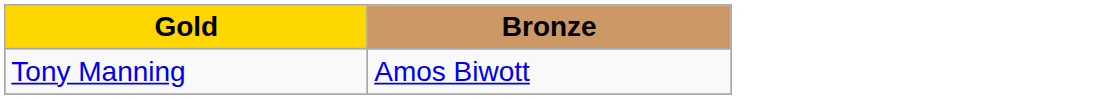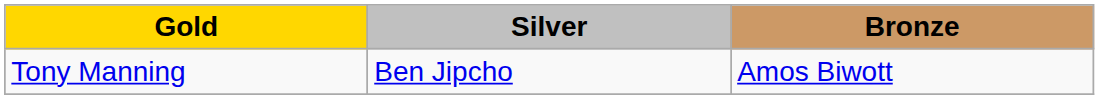+ column: (549, 26)
